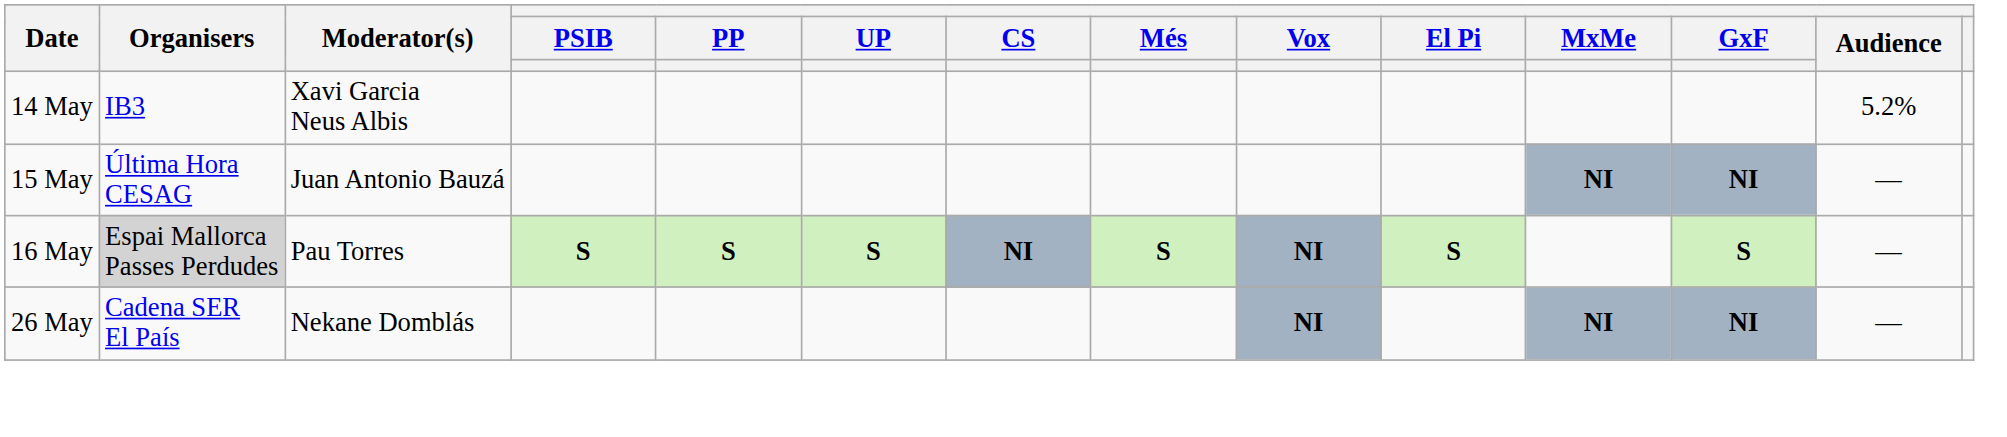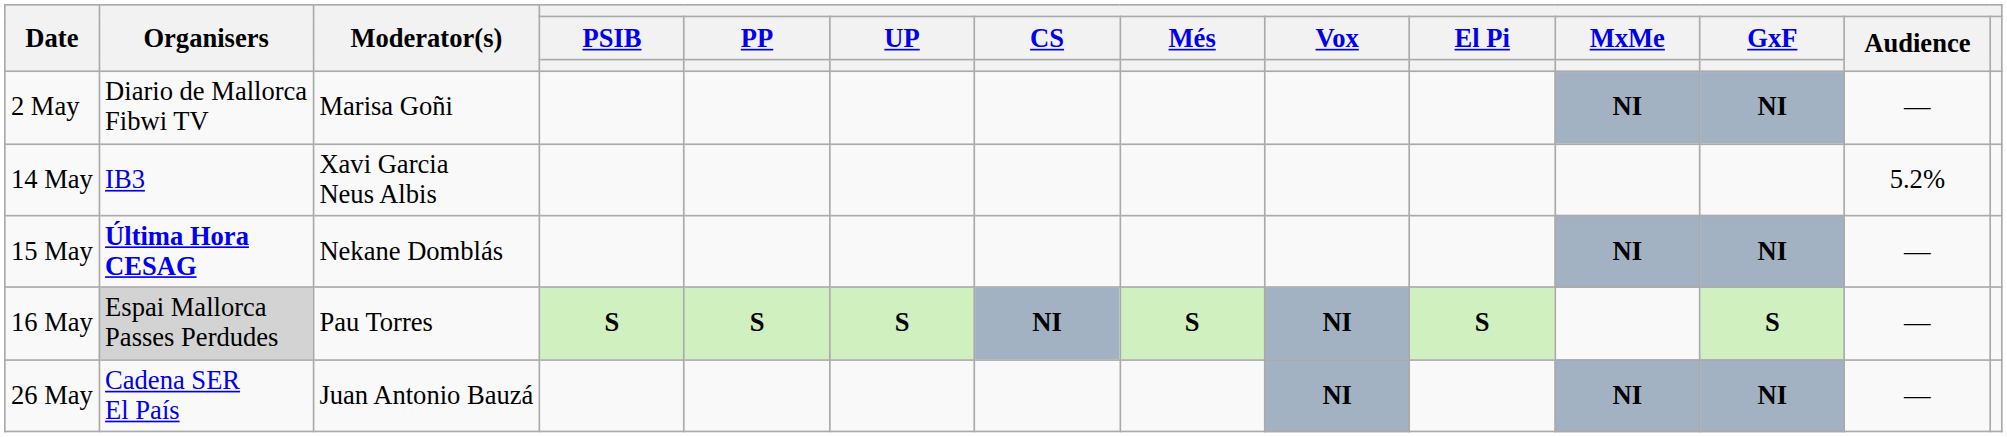+ row: (45, 107)
(172, 179) normal -> (177, 251) bold
(398, 179) Juan Antonio Bauzá -> (411, 251) Nekane Domblás
(383, 323) Nekane Domblás -> (426, 395) Juan Antonio Bauzá
